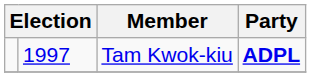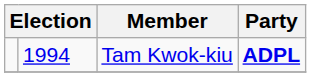(46, 54) 1997 -> (46, 54) 1994
